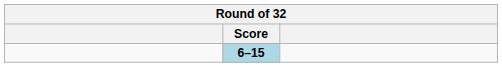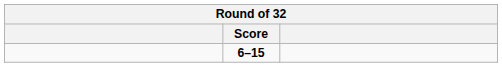(251, 53) lightblue background -> (251, 53) no background
